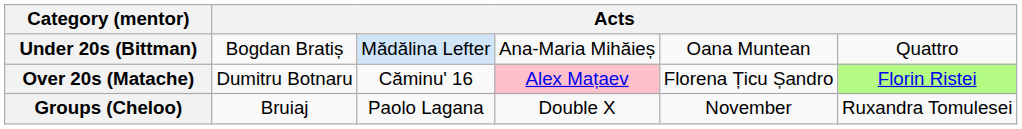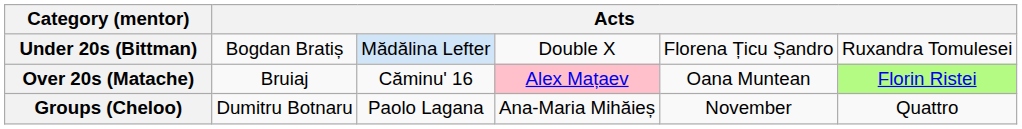(577, 49) Ana-Maria Mihăieș -> (577, 49) Double X
(749, 49) Oana Muntean -> (749, 49) Florena Țicu Șandro
(927, 49) Quattro -> (927, 49) Ruxandra Tomulesei
(285, 78) Dumitru Botnaru -> (285, 78) Bruiaj
(749, 78) Florena Țicu Șandro -> (749, 78) Oana Muntean
(285, 108) Bruiaj -> (285, 108) Dumitru Botnaru
(577, 108) Double X -> (577, 108) Ana-Maria Mihăieș
(927, 108) Ruxandra Tomulesei -> (927, 108) Quattro
